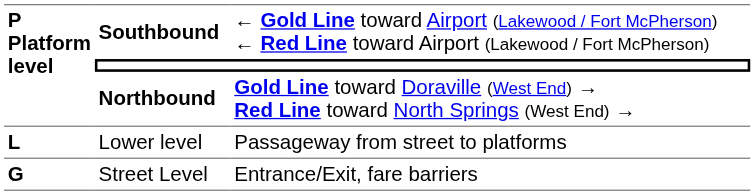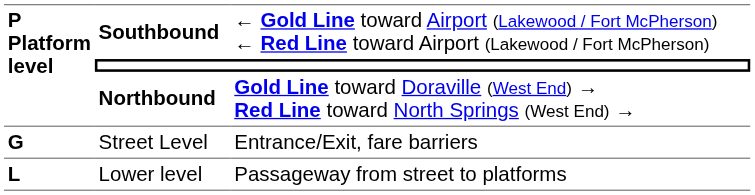rows swapped: (153, 174) <-> (150, 142)
